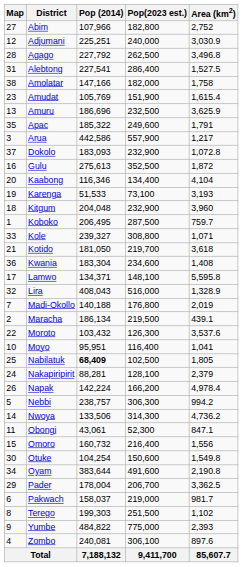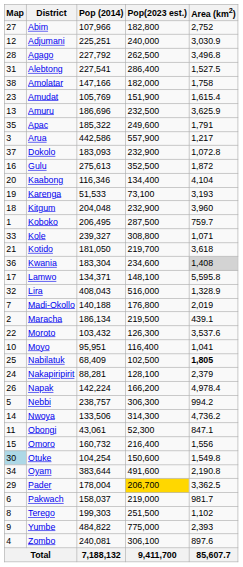(202, 264) no background -> (202, 264) lightgrey background
(92, 361) bold -> (92, 361) normal
(202, 361) normal -> (202, 361) bold
(11, 458) no background -> (11, 458) lightblue background
(143, 486) no background -> (143, 486) gold background
